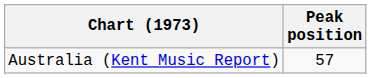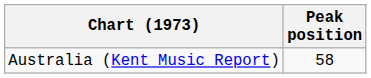(325, 61) 57 -> (325, 61) 58
